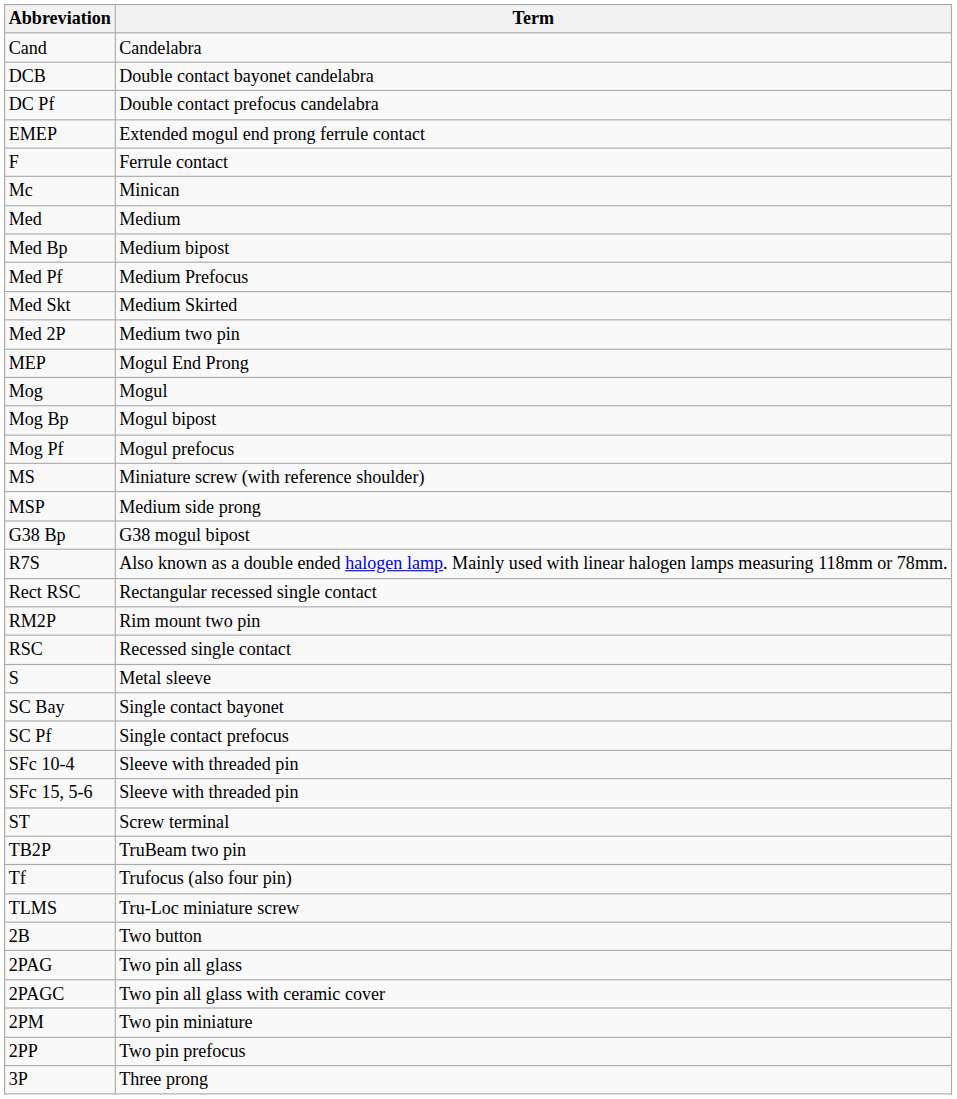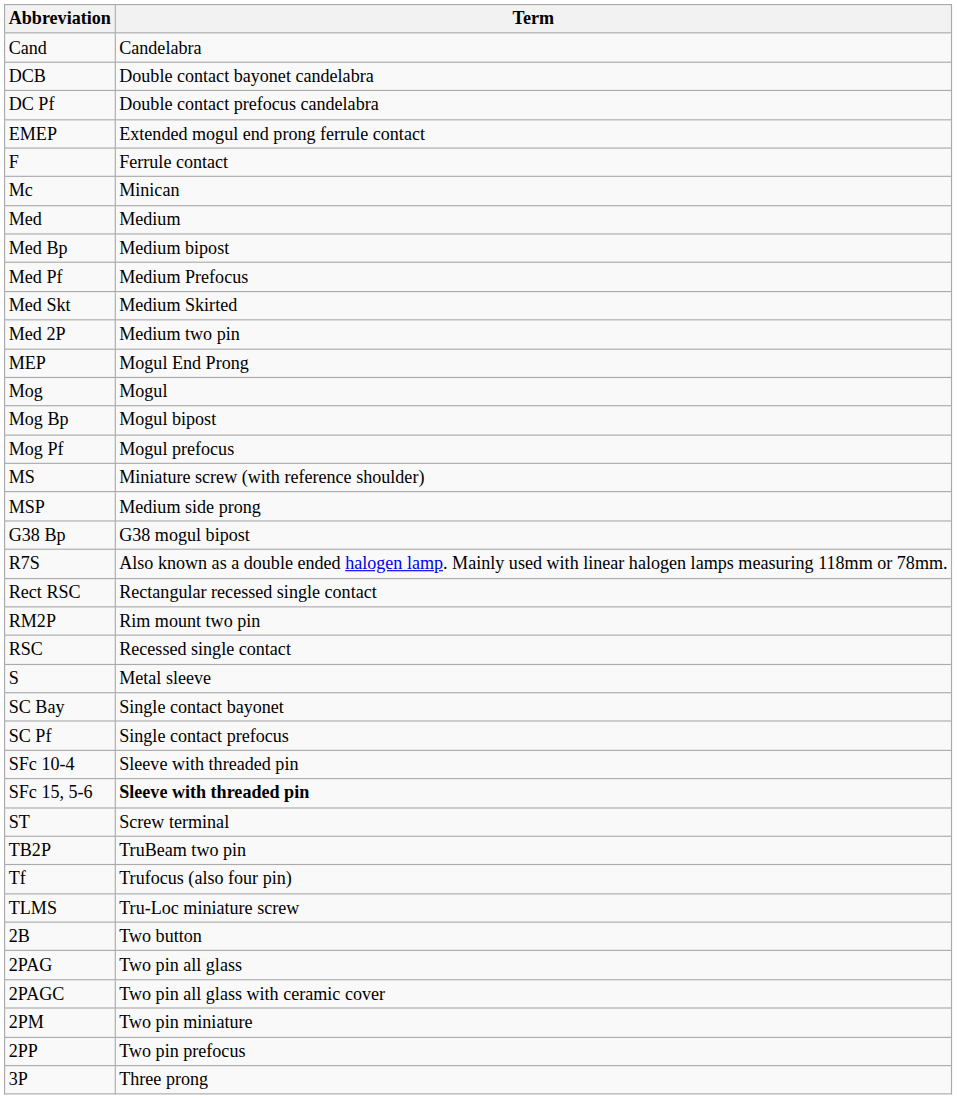(209, 793) normal -> (214, 793) bold
